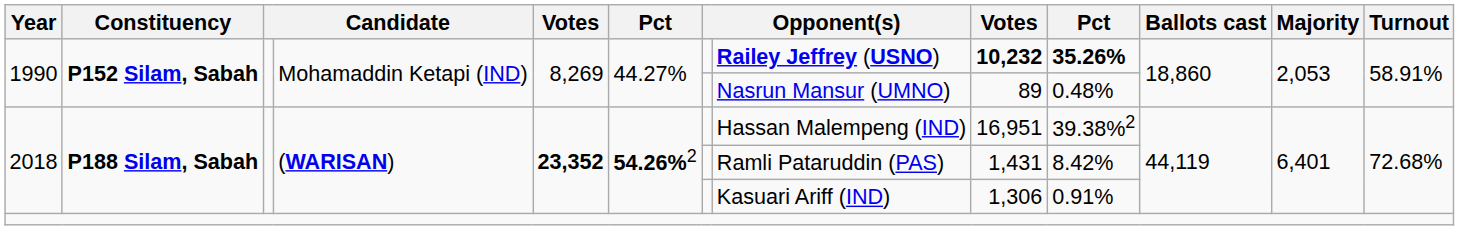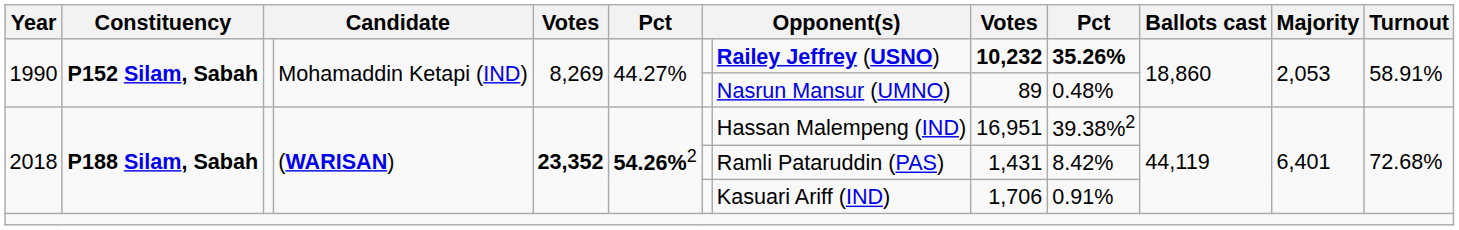(1015, 197) 1,306 -> (1015, 197) 1,706
